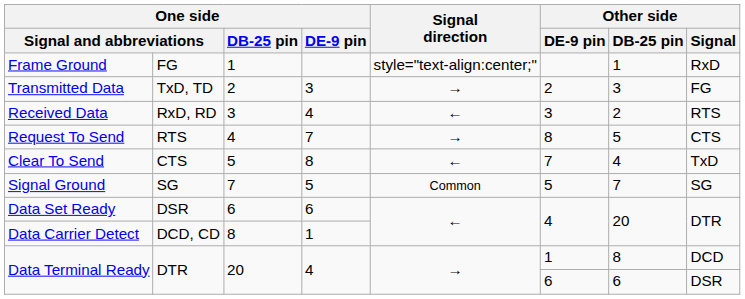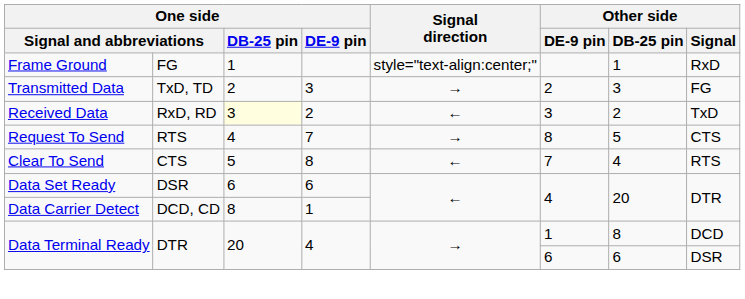(231, 112) no background -> (231, 112) lightyellow background
(309, 112) 4 -> (309, 112) 2
(706, 112) RTS -> (704, 112) TxD
(704, 161) TxD -> (706, 161) RTS
- row: (57, 185)
